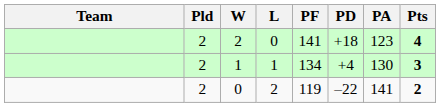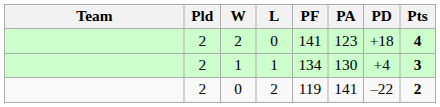columns swapped: (382, 16) <-> (346, 16)
